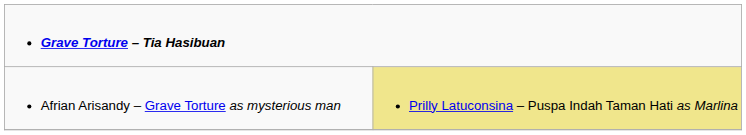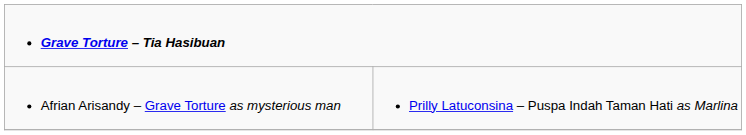(557, 106) khaki background -> (557, 106) no background
